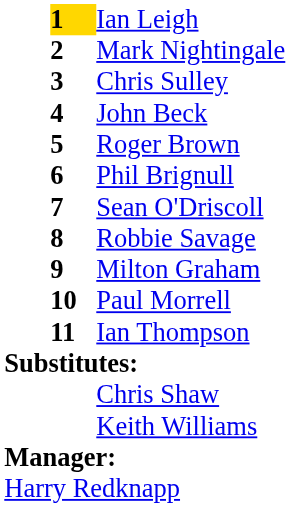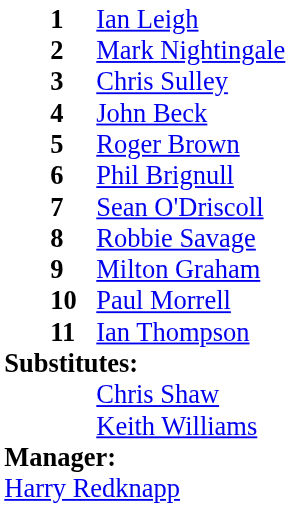(57, 19) gold background -> (57, 19) no background
